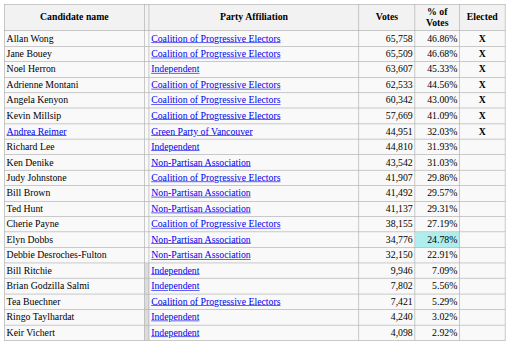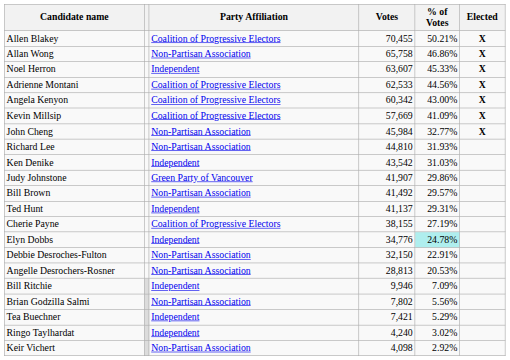+ row: (32, 38)
(216, 38) Coalition of Progressive Electors -> (201, 54) Non-Partisan Association
- row: (29, 54)
+ row: (30, 131)
- row: (37, 131)
(175, 147) Independent -> (201, 147) Non-Partisan Association
(201, 162) Non-Partisan Association -> (175, 162) Independent
(216, 178) Coalition of Progressive Electors -> (202, 178) Green Party of Vancouver
(201, 208) Non-Partisan Association -> (175, 208) Independent
(201, 239) Non-Partisan Association -> (175, 239) Independent
+ row: (61, 270)
(175, 286) Independent -> (201, 301) Non-Partisan Association
(216, 301) Coalition of Progressive Electors -> (175, 317) Independent
(175, 332) Independent -> (201, 348) Non-Partisan Association
